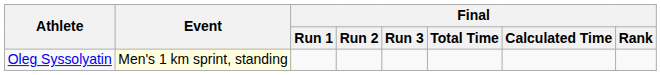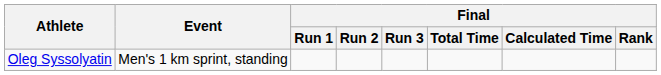(203, 60) lightyellow background -> (203, 60) no background
